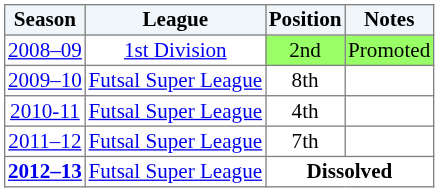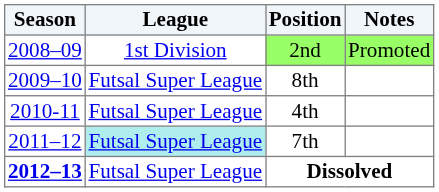(175, 141) no background -> (175, 141) paleturquoise background
